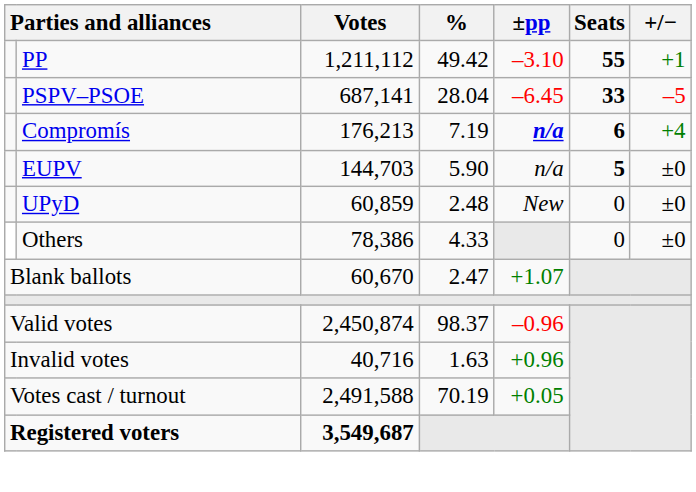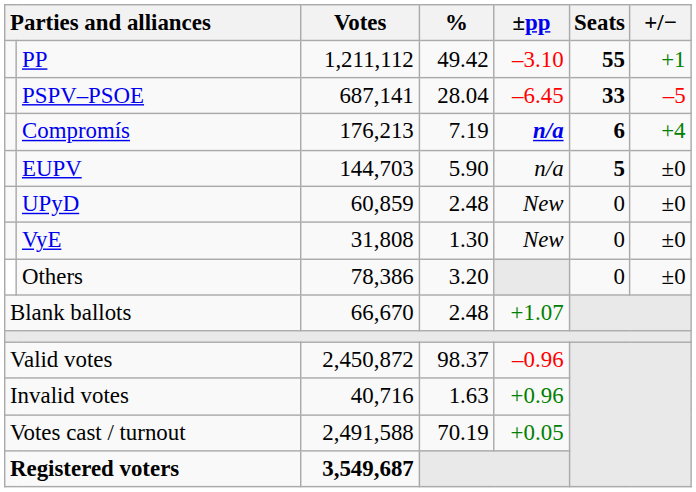+ row: (42, 240)
(469, 240) 4.33 -> (469, 276) 3.20
(382, 276) 60,670 -> (382, 312) 66,670
(469, 276) 2.47 -> (469, 312) 2.48
(368, 323) 2,450,874 -> (368, 359) 2,450,872
